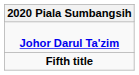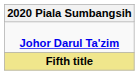(69, 61) no background -> (69, 61) khaki background
